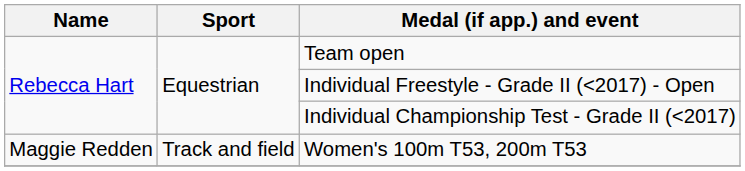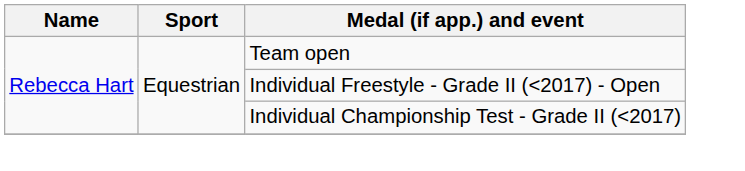- row: (445, 149)
